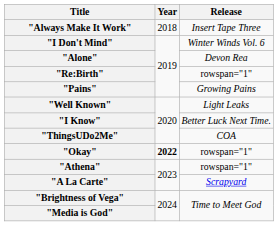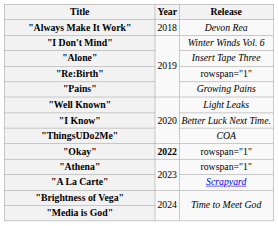(226, 27) Insert Tape Three -> (226, 27) Devon Rea
(226, 58) Devon Rea -> (226, 58) Insert Tape Three
